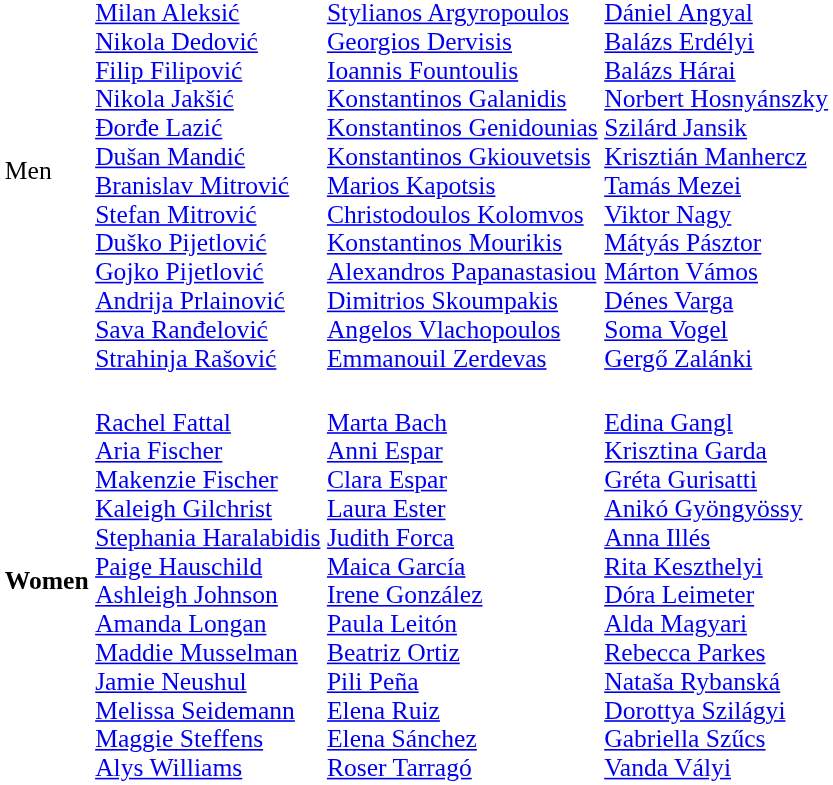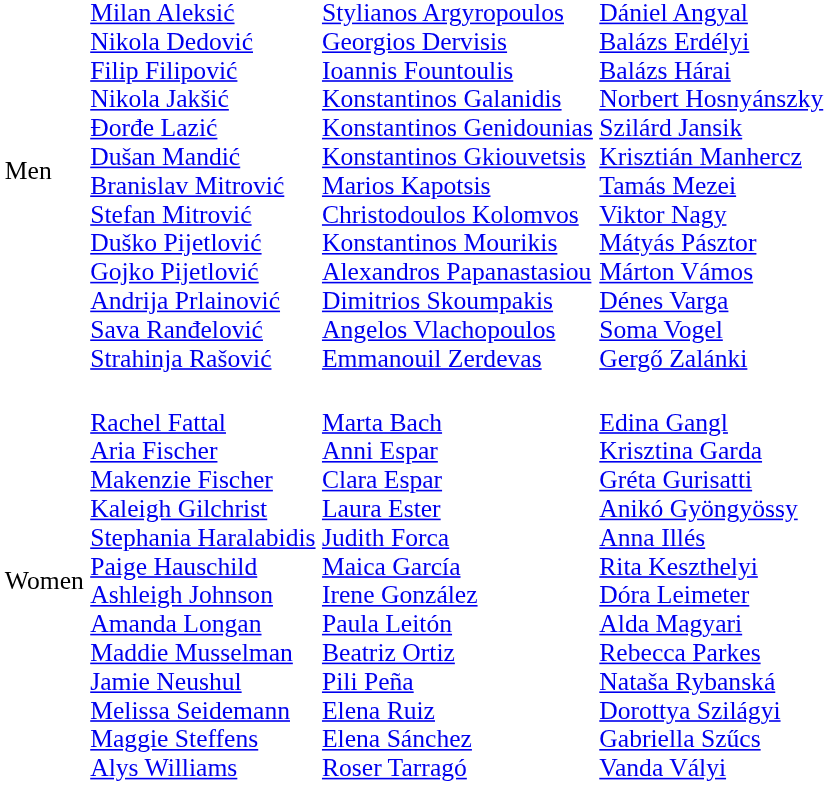(47, 580) bold -> (44, 580) normal
